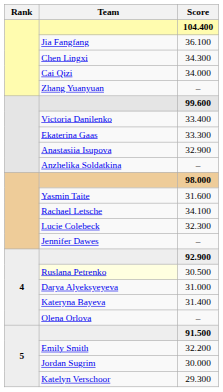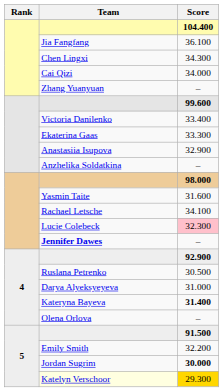(198, 226) no background -> (198, 226) pink background
(70, 241) normal -> (72, 241) bold
(74, 272) lightyellow background -> (74, 272) no background
(198, 302) normal -> (198, 302) bold
(198, 363) normal -> (198, 363) bold
(76, 379) no background -> (76, 379) lightyellow background
(198, 379) no background -> (198, 379) gold background
